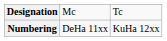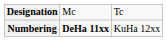(85, 28) normal -> (86, 28) bold
